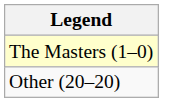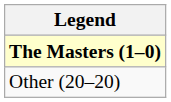(81, 50) normal -> (85, 50) bold
